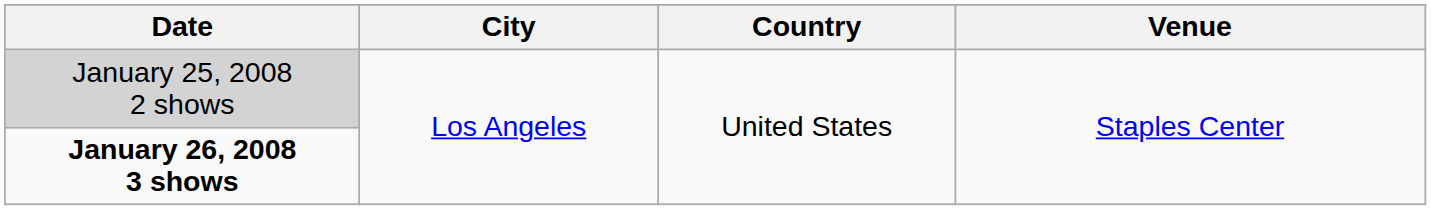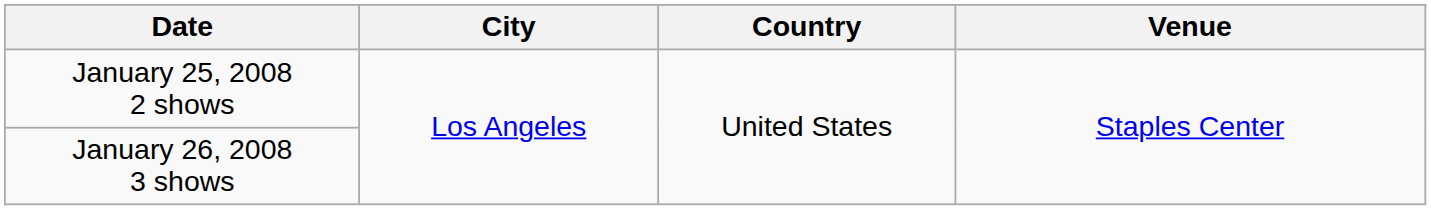(182, 88) lightgrey background -> (182, 88) no background
(182, 165) bold -> (182, 165) normal
